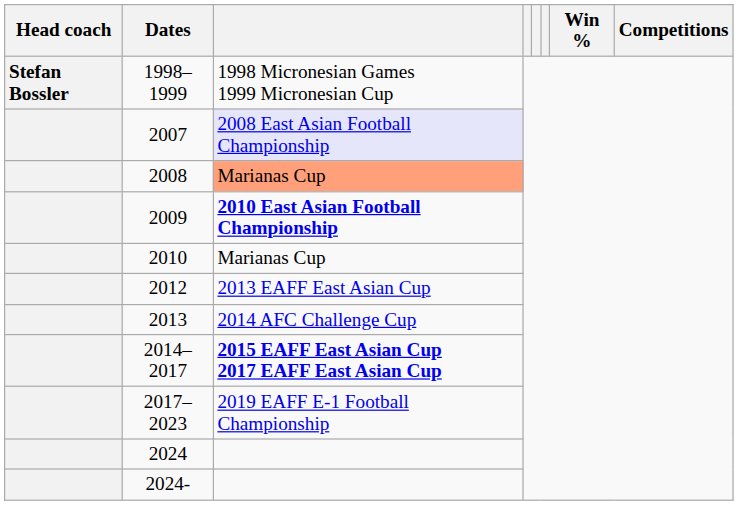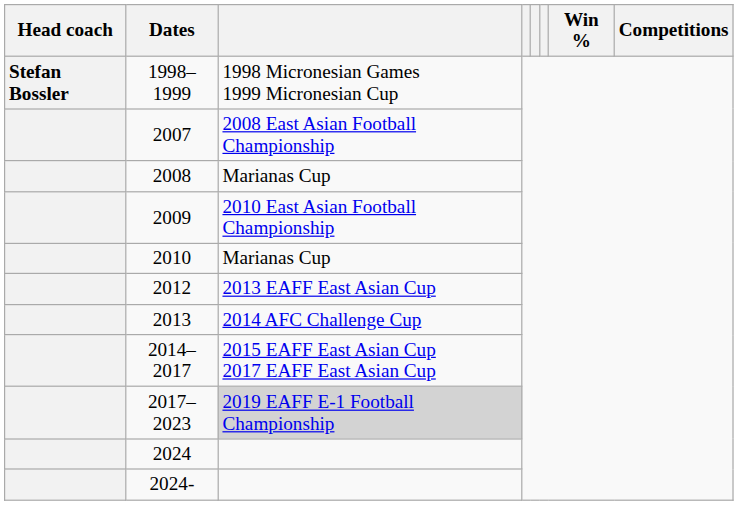(314, 134) lavender background -> (319, 134) no background
(271, 175) lightsalmon background -> (277, 175) no background
(319, 217) bold -> (319, 217) normal
(330, 360) bold -> (329, 360) normal
(313, 412) no background -> (318, 412) lightgrey background
